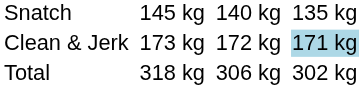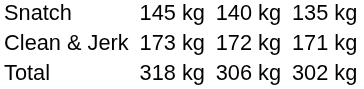(325, 43) lightblue background -> (325, 43) no background
